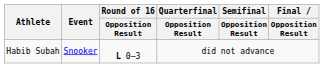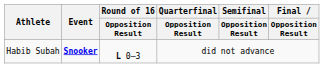(81, 51) normal -> (81, 51) bold
